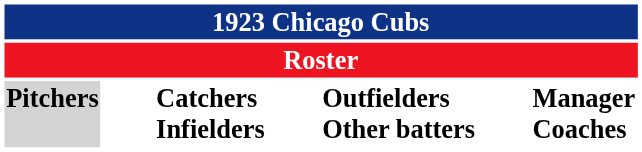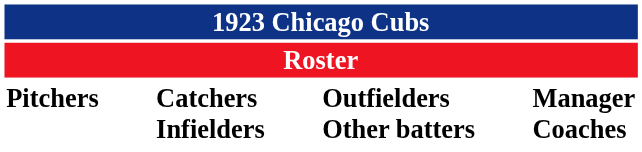(52, 98) lightgrey background -> (52, 98) no background
